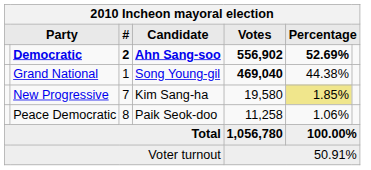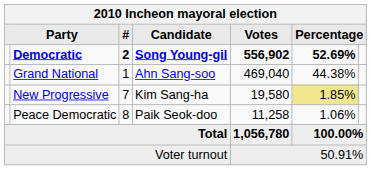(178, 54) Ahn Sang-soo -> (181, 54) Song Young-gil
(178, 74) Song Young-gil -> (175, 74) Ahn Sang-soo
(260, 74) bold -> (267, 74) normal
